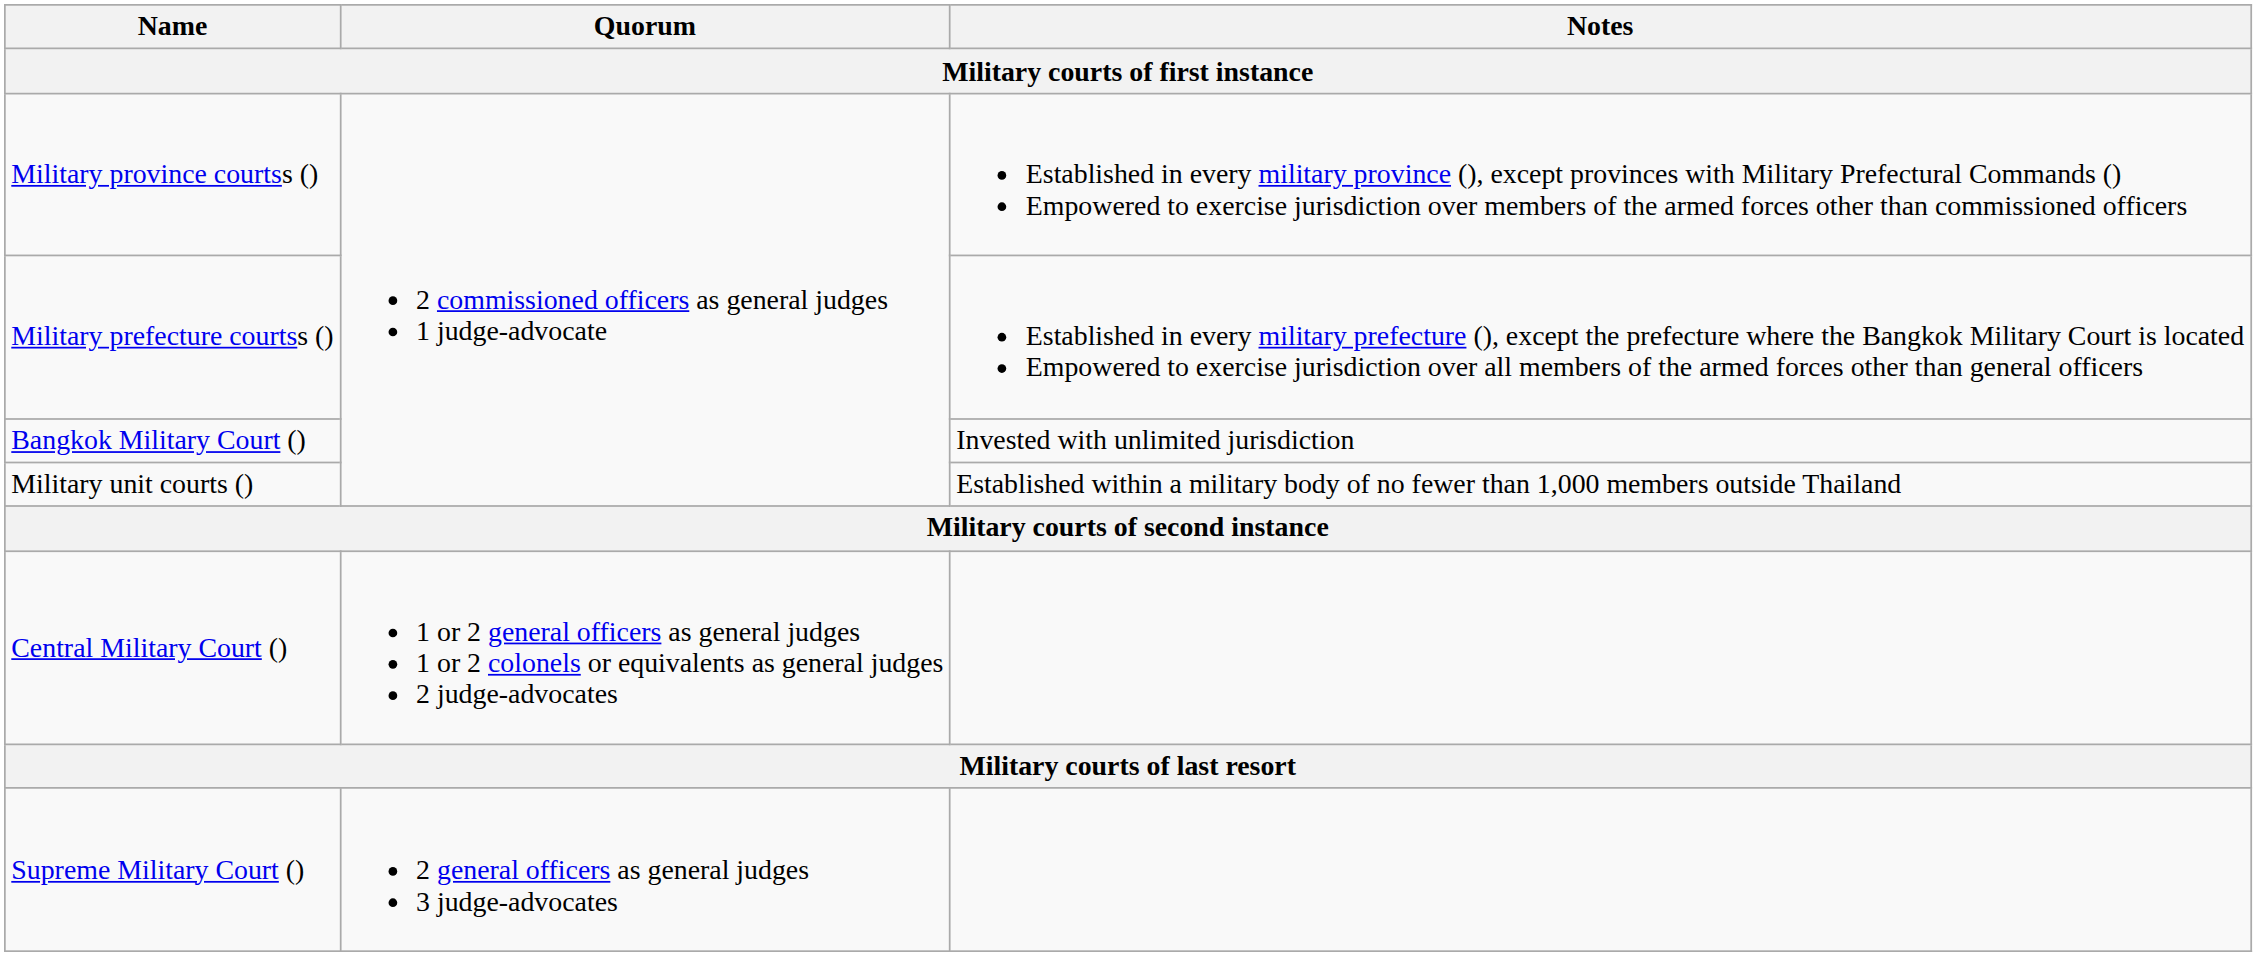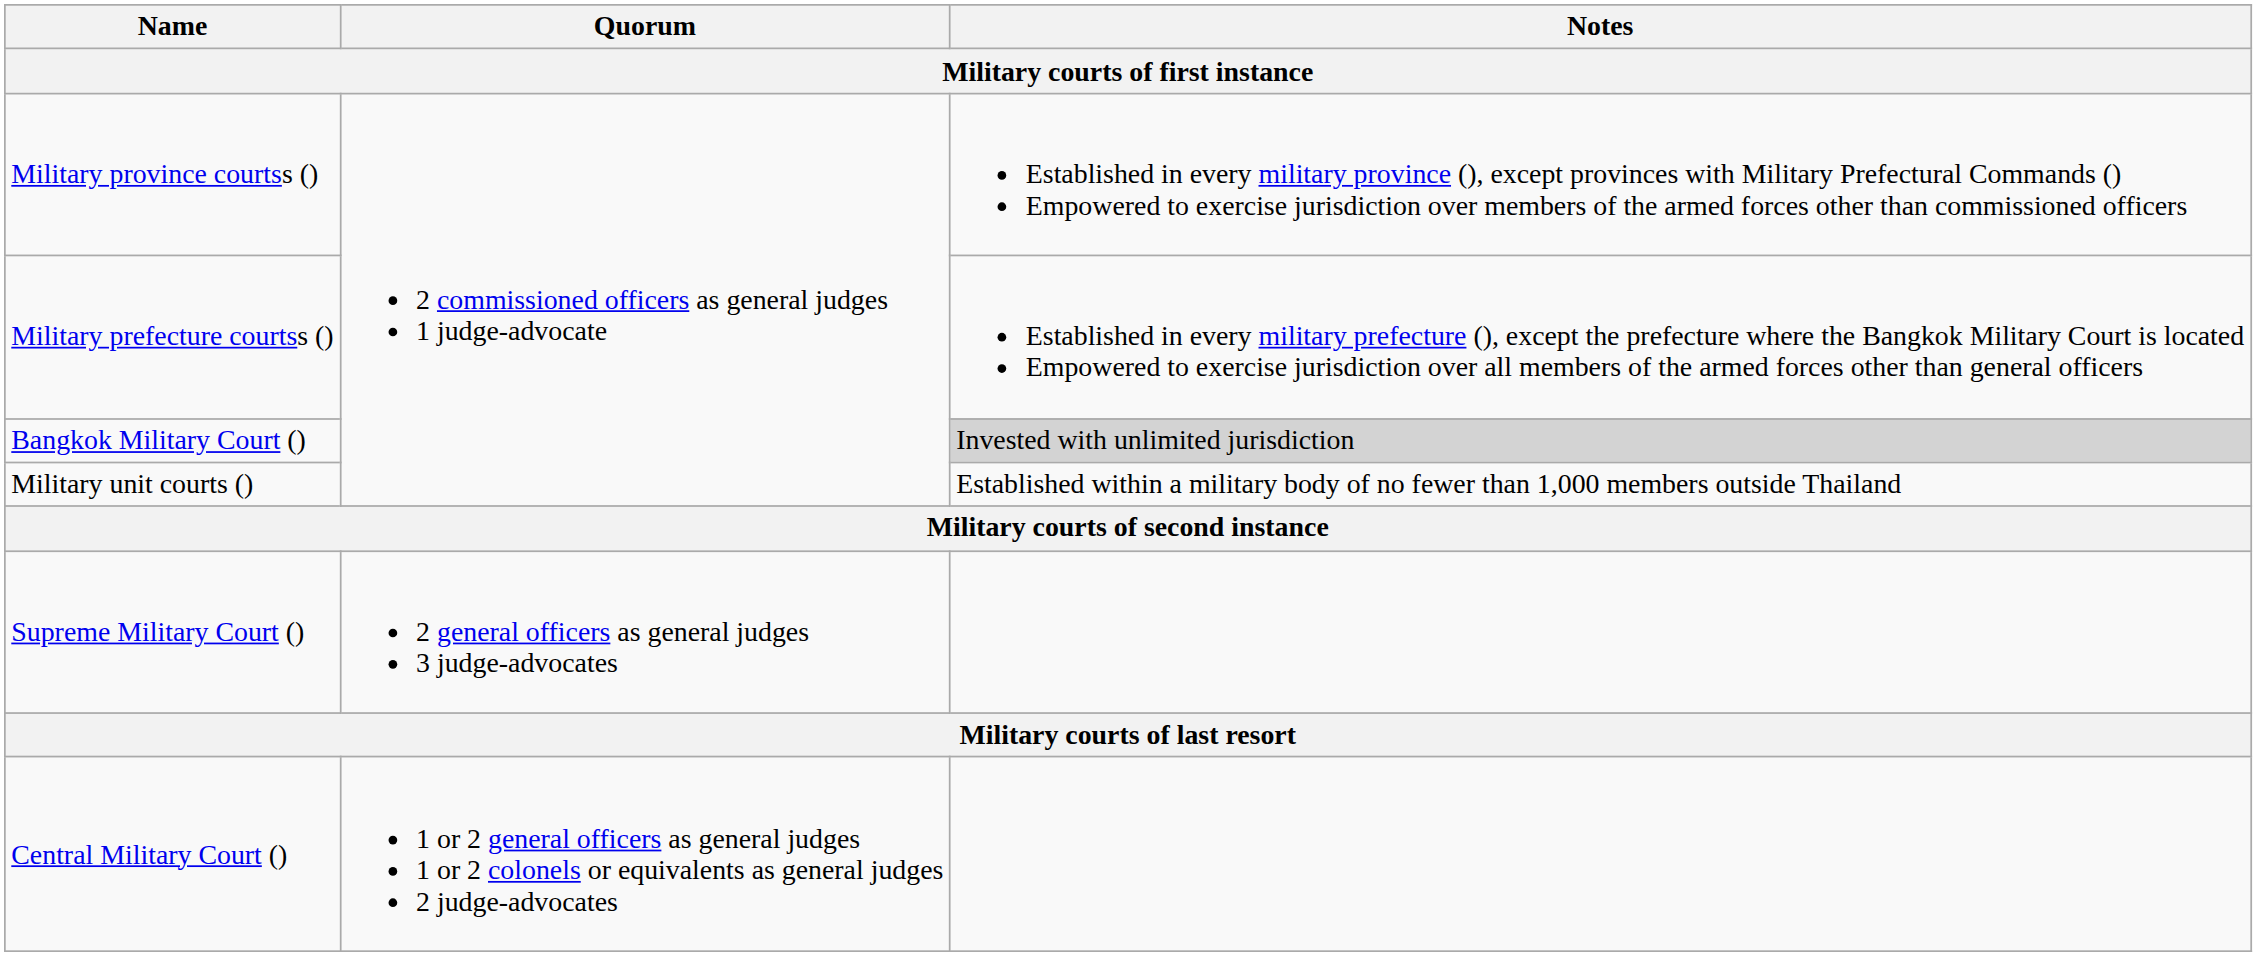(1155, 439) no background -> (1155, 439) lightgrey background
rows swapped: (149, 647) <-> (158, 869)
